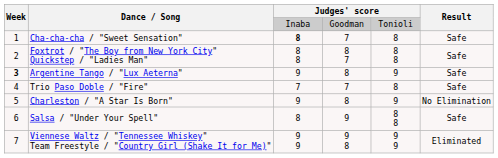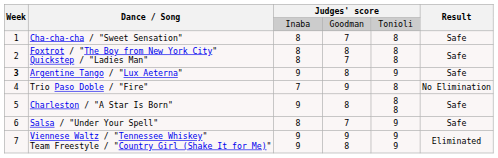(298, 38) bold -> (298, 38) normal
(347, 87) 7 -> (347, 87) 9
(457, 87) Safe -> (457, 87) No Elimination
(396, 101) 9 -> (396, 105) 8 8
(457, 101) No Elimination -> (457, 105) Safe
(347, 119) 9 -> (347, 123) 7
(396, 119) 8 8 -> (396, 123) 9
